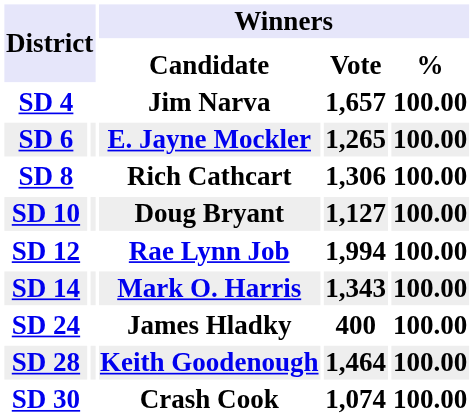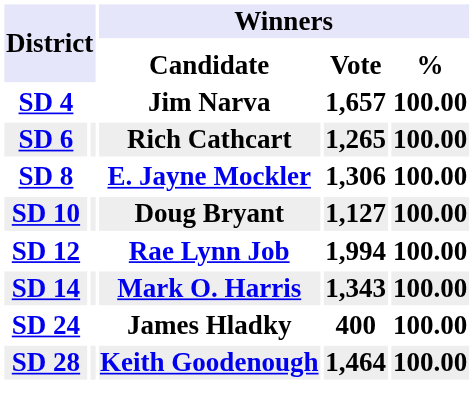(209, 139) E. Jayne Mockler -> (209, 139) Rich Cathcart
(209, 176) Rich Cathcart -> (209, 176) E. Jayne Mockler
- row: (46, 399)
